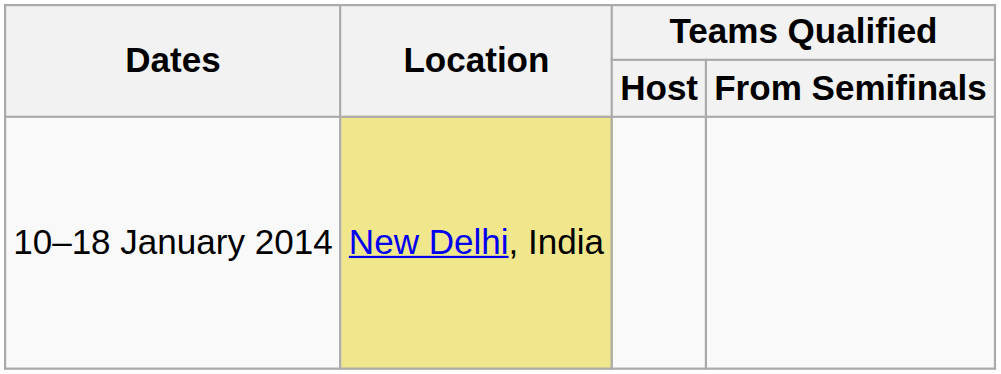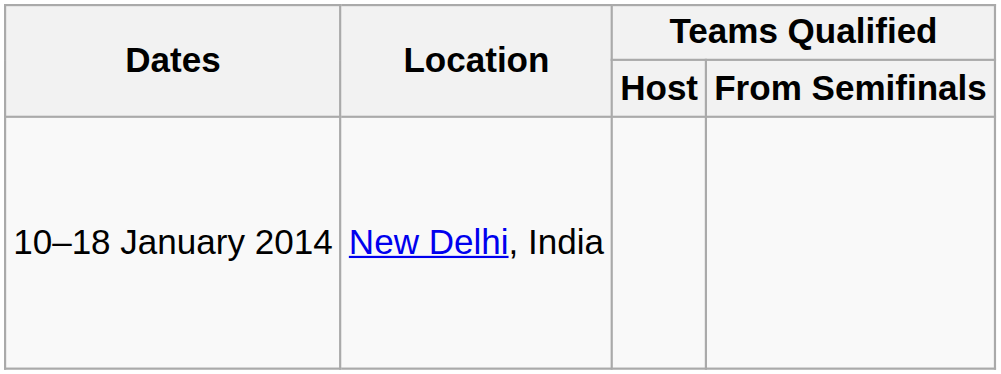(476, 241) khaki background -> (476, 241) no background
